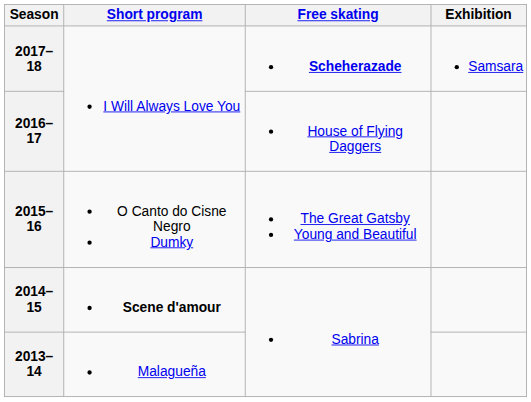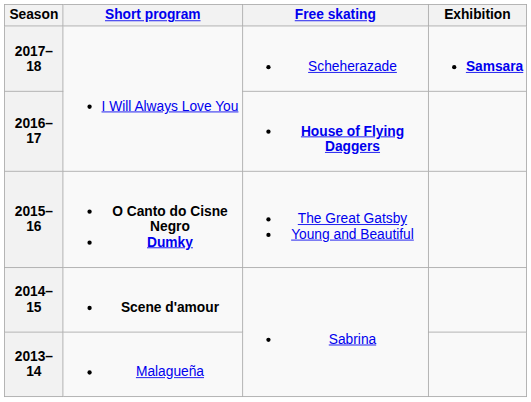(338, 66) bold -> (335, 66) normal
(479, 66) normal -> (477, 66) bold
(338, 139) normal -> (335, 139) bold
(155, 227) normal -> (153, 227) bold
